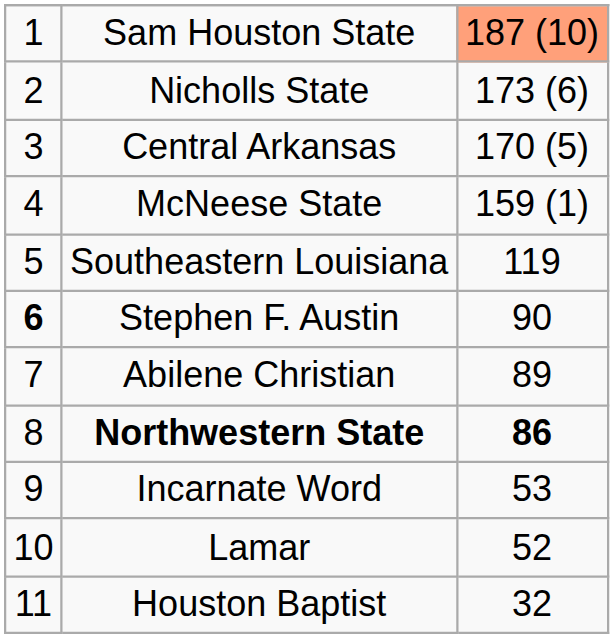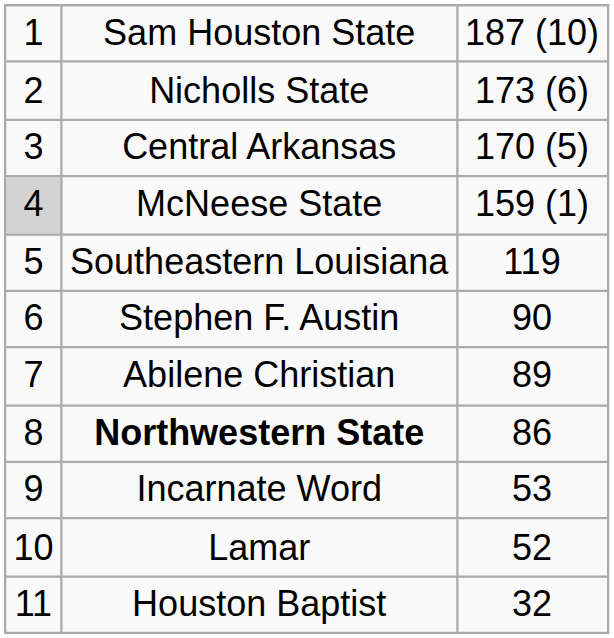(532, 33) lightsalmon background -> (532, 33) no background
(33, 204) no background -> (33, 204) lightgrey background
(33, 318) bold -> (33, 318) normal
(532, 432) bold -> (532, 432) normal
